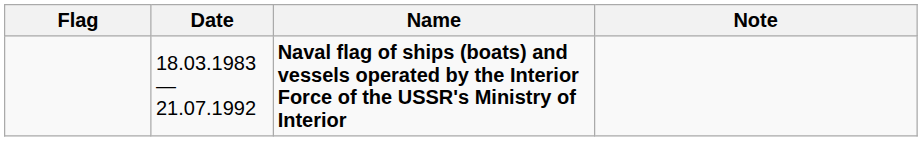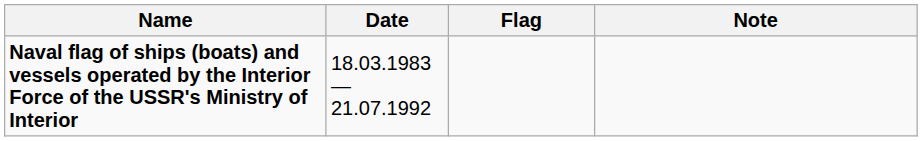columns swapped: (78, 20) <-> (434, 20)
